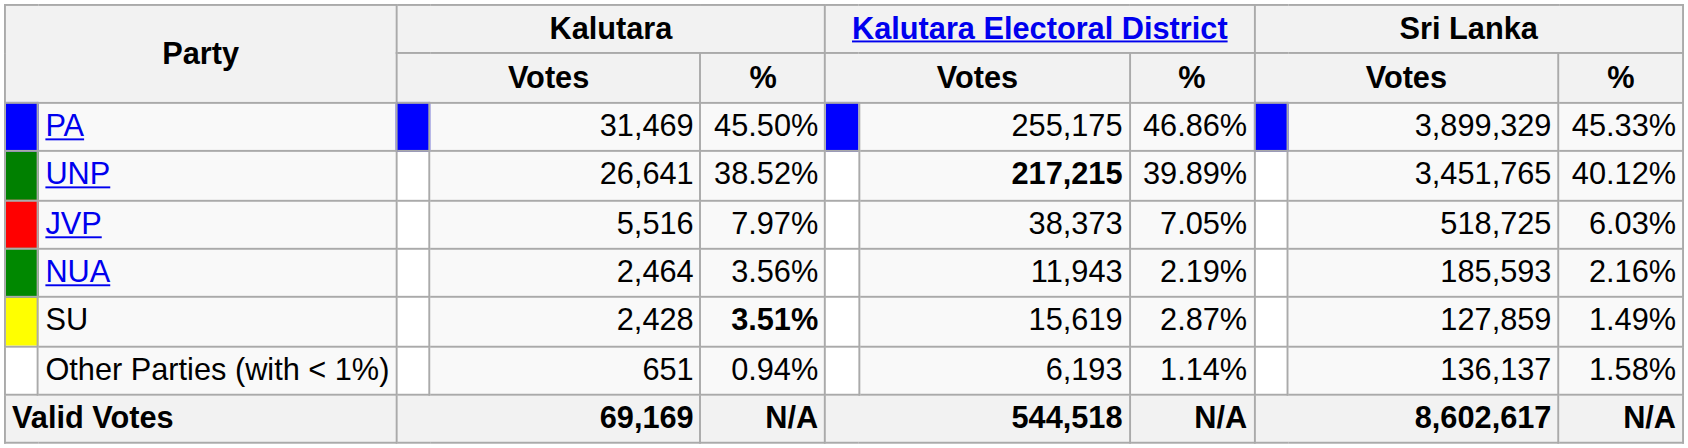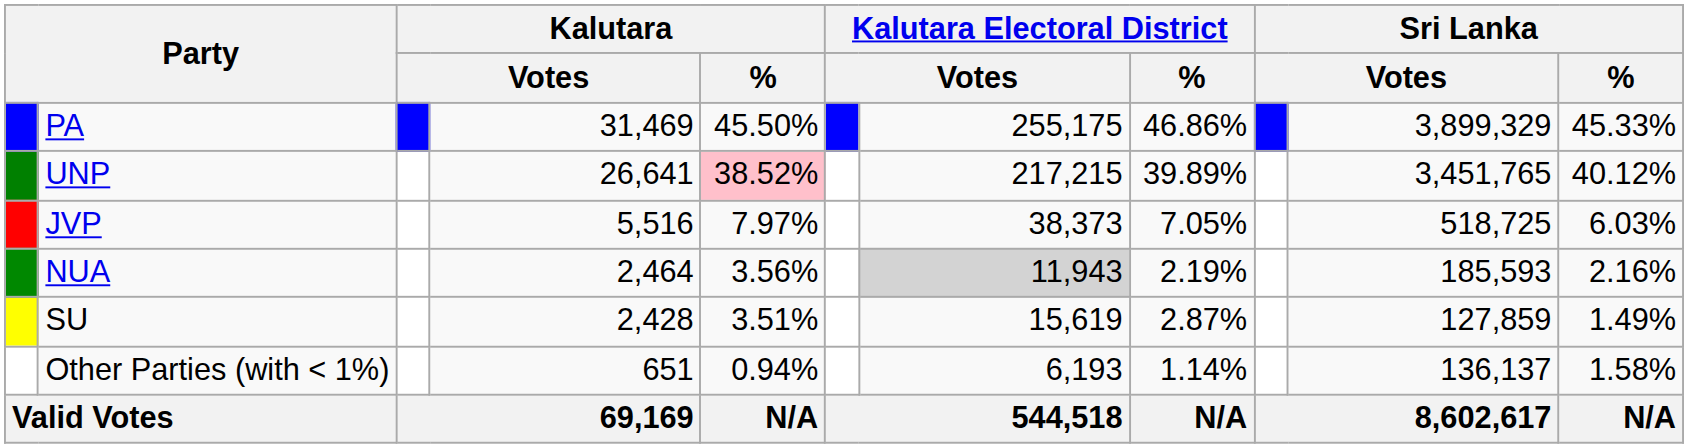(766, 175) no background -> (766, 175) pink background
(1067, 175) bold -> (1067, 175) normal
(1077, 272) no background -> (1077, 272) lightgrey background
(775, 321) bold -> (775, 321) normal
